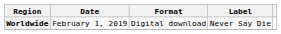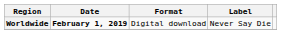(90, 23) normal -> (90, 23) bold
